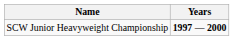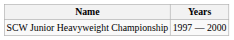(200, 27) bold -> (200, 27) normal
